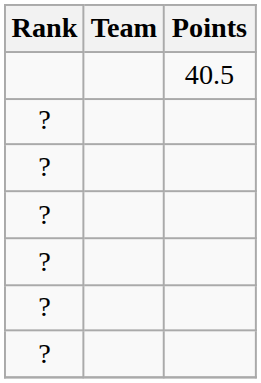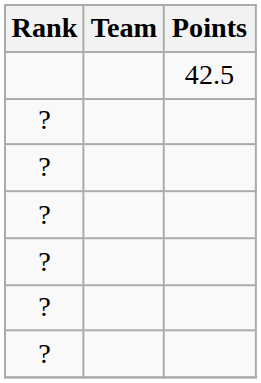(209, 74) 40.5 -> (209, 74) 42.5
